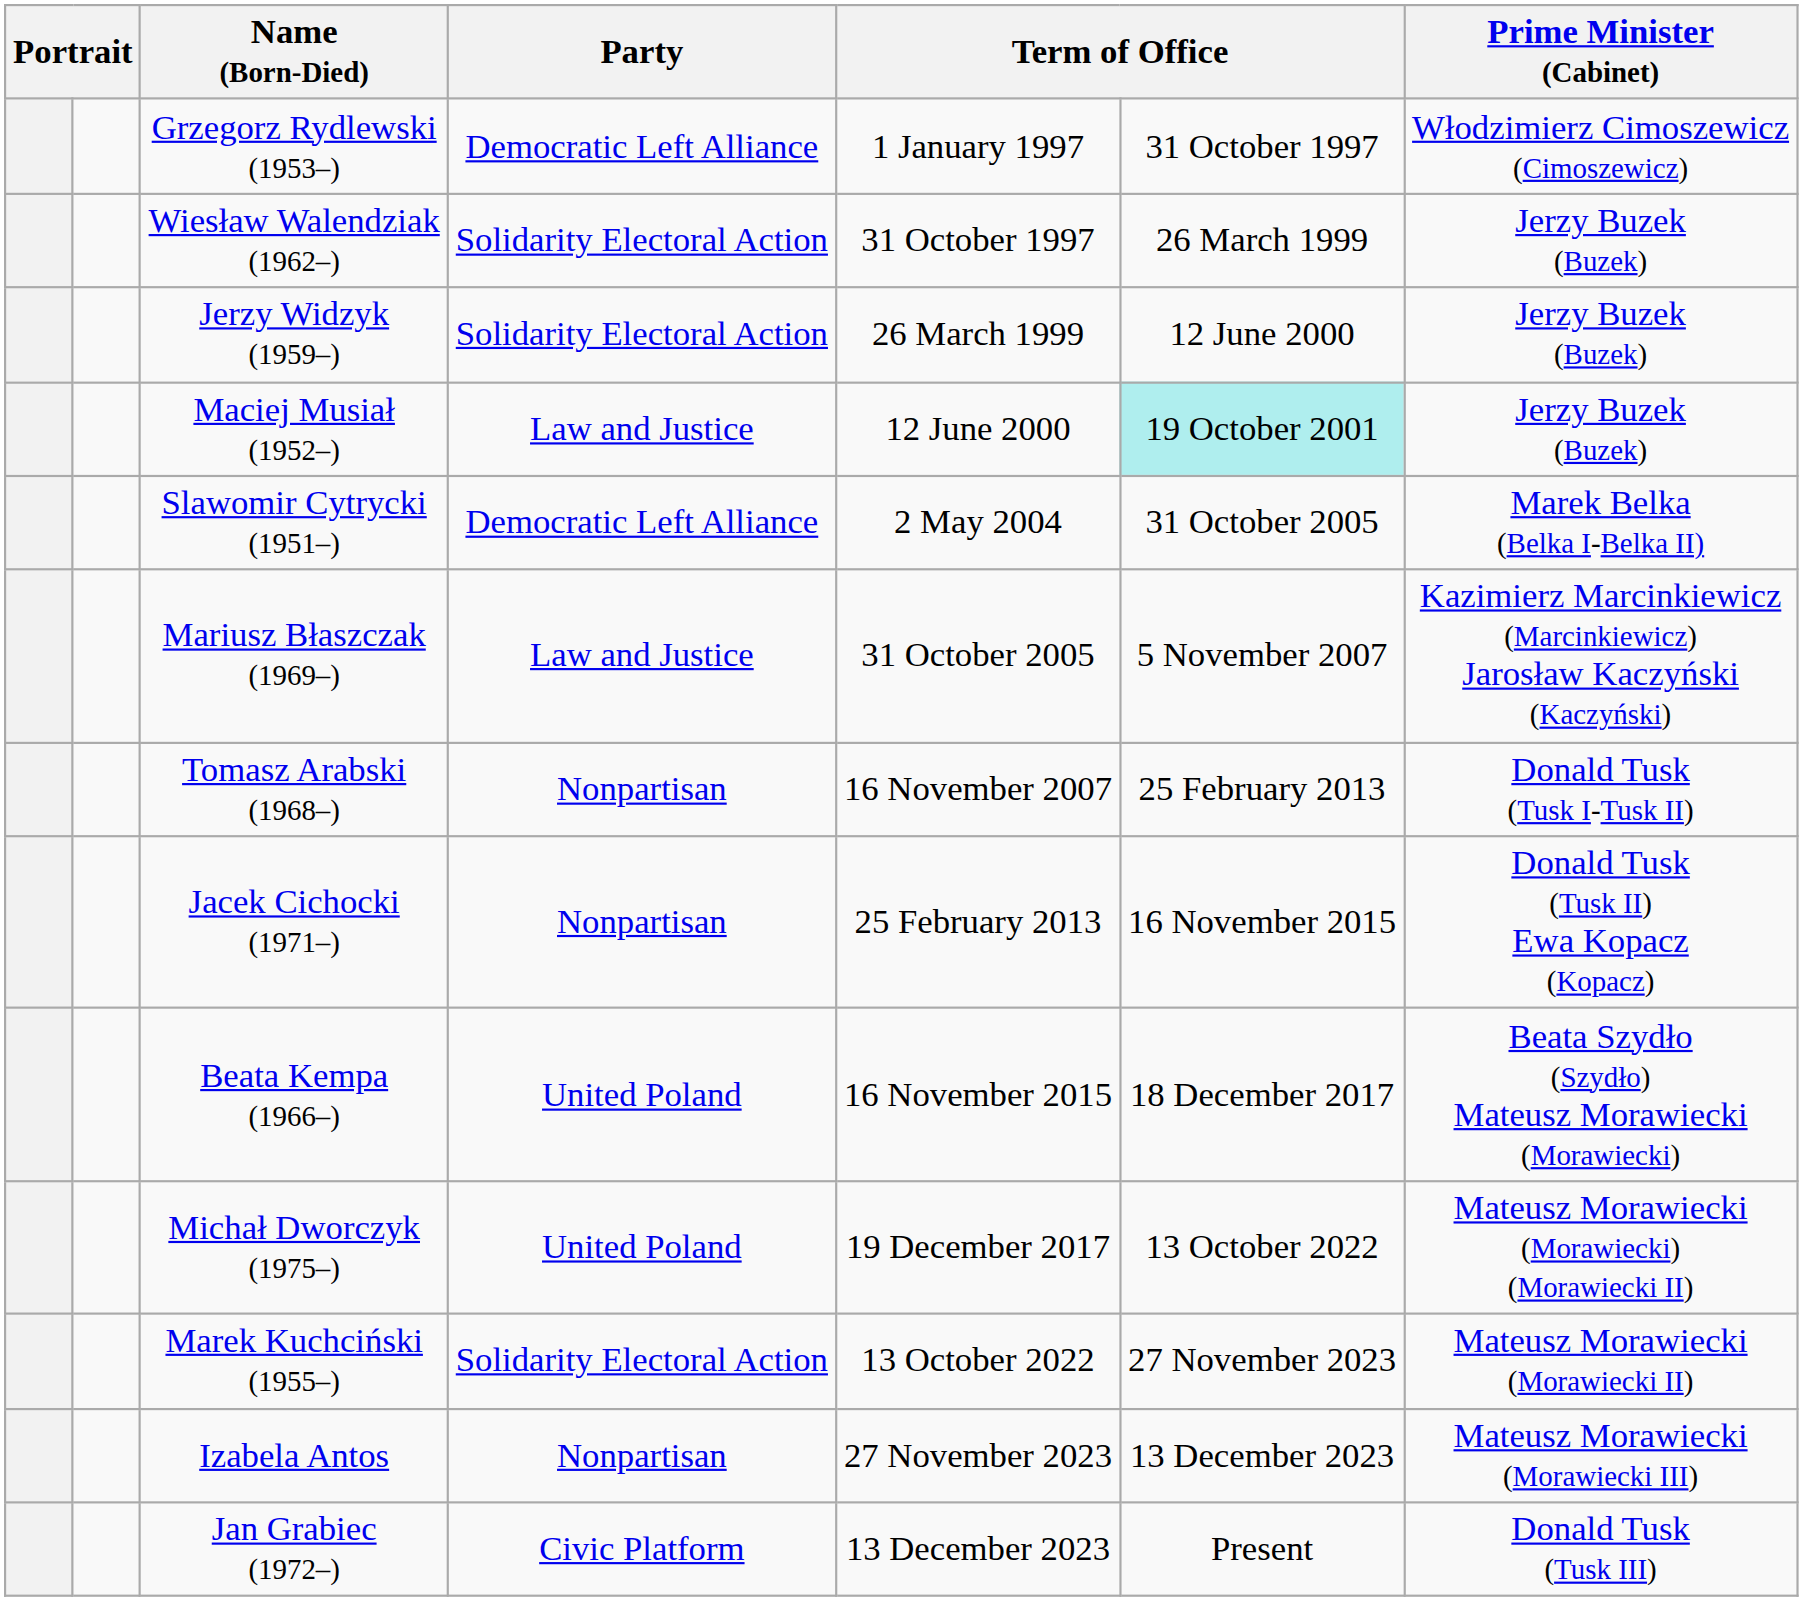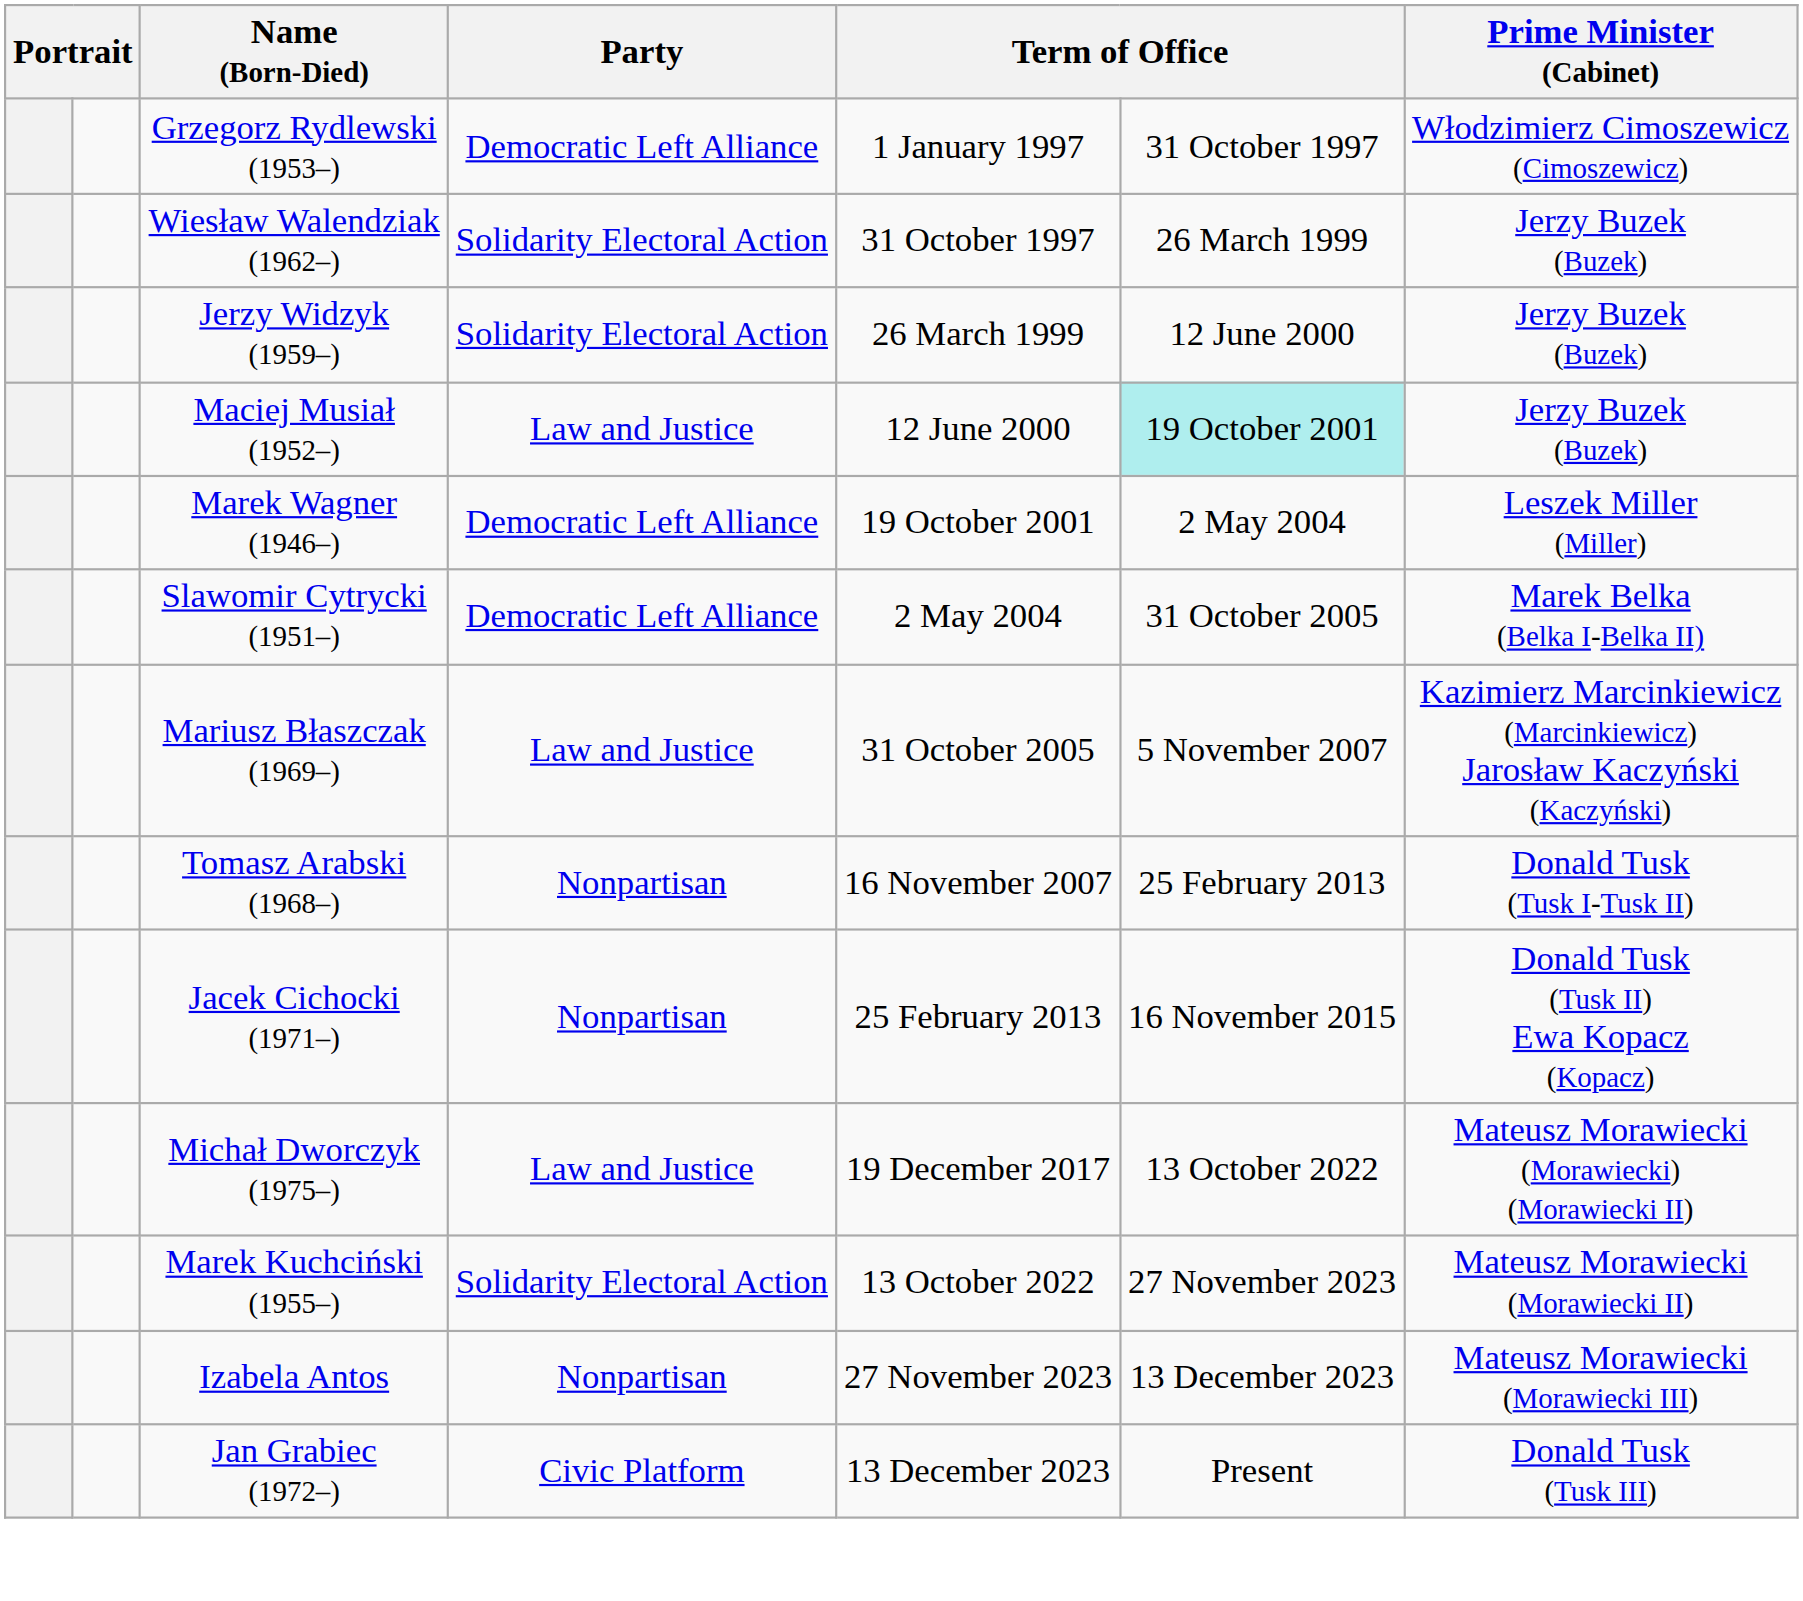+ row: (294, 522)
- row: (294, 1093)
(642, 1246) United Poland -> (642, 1168) Law and Justice
